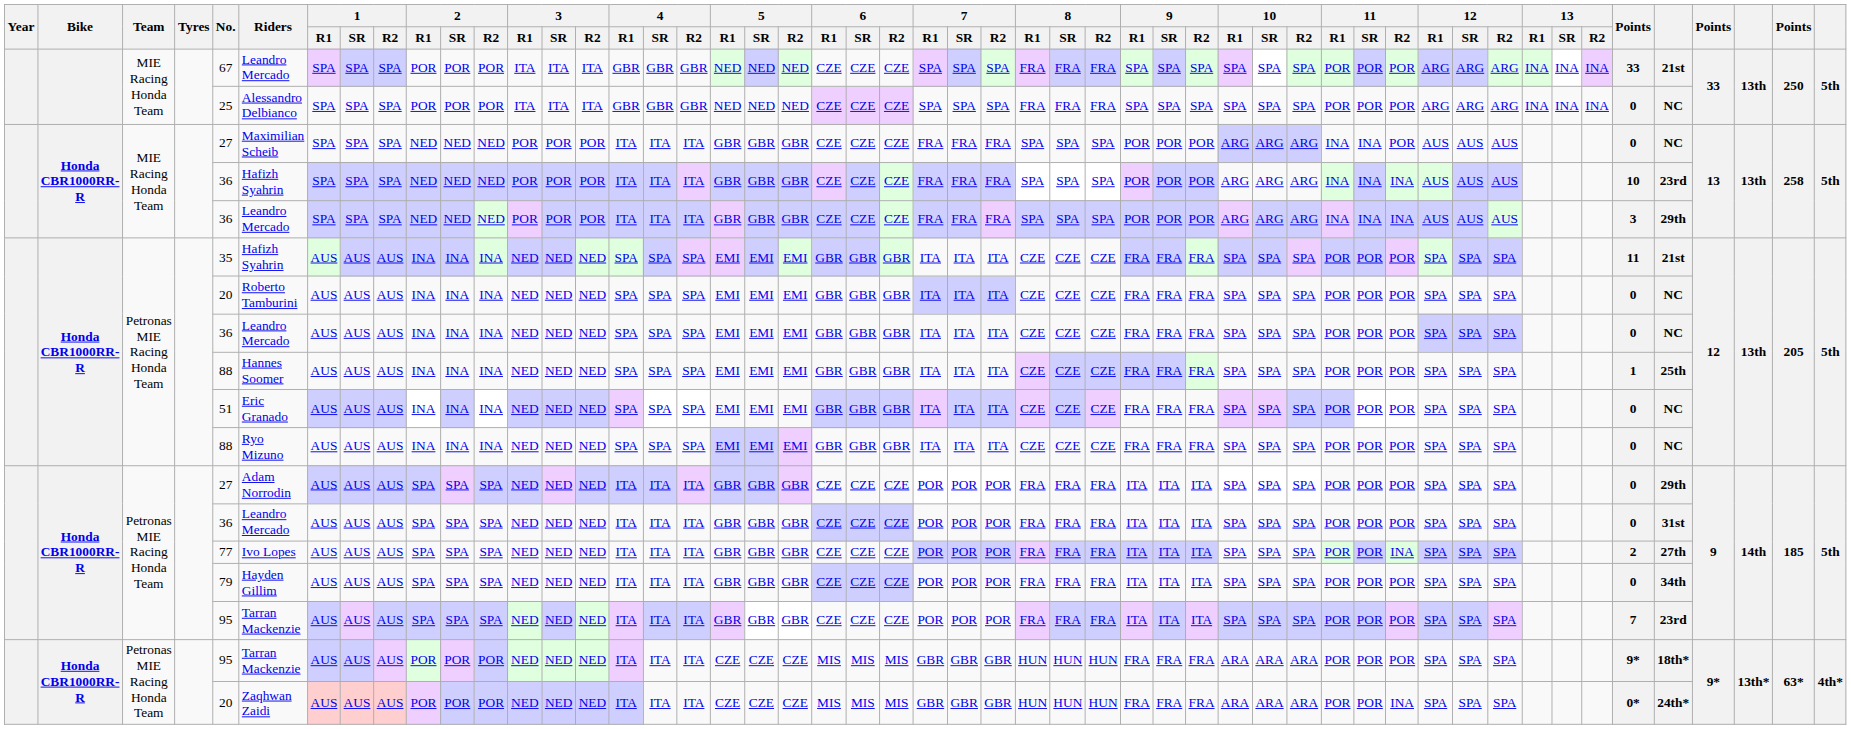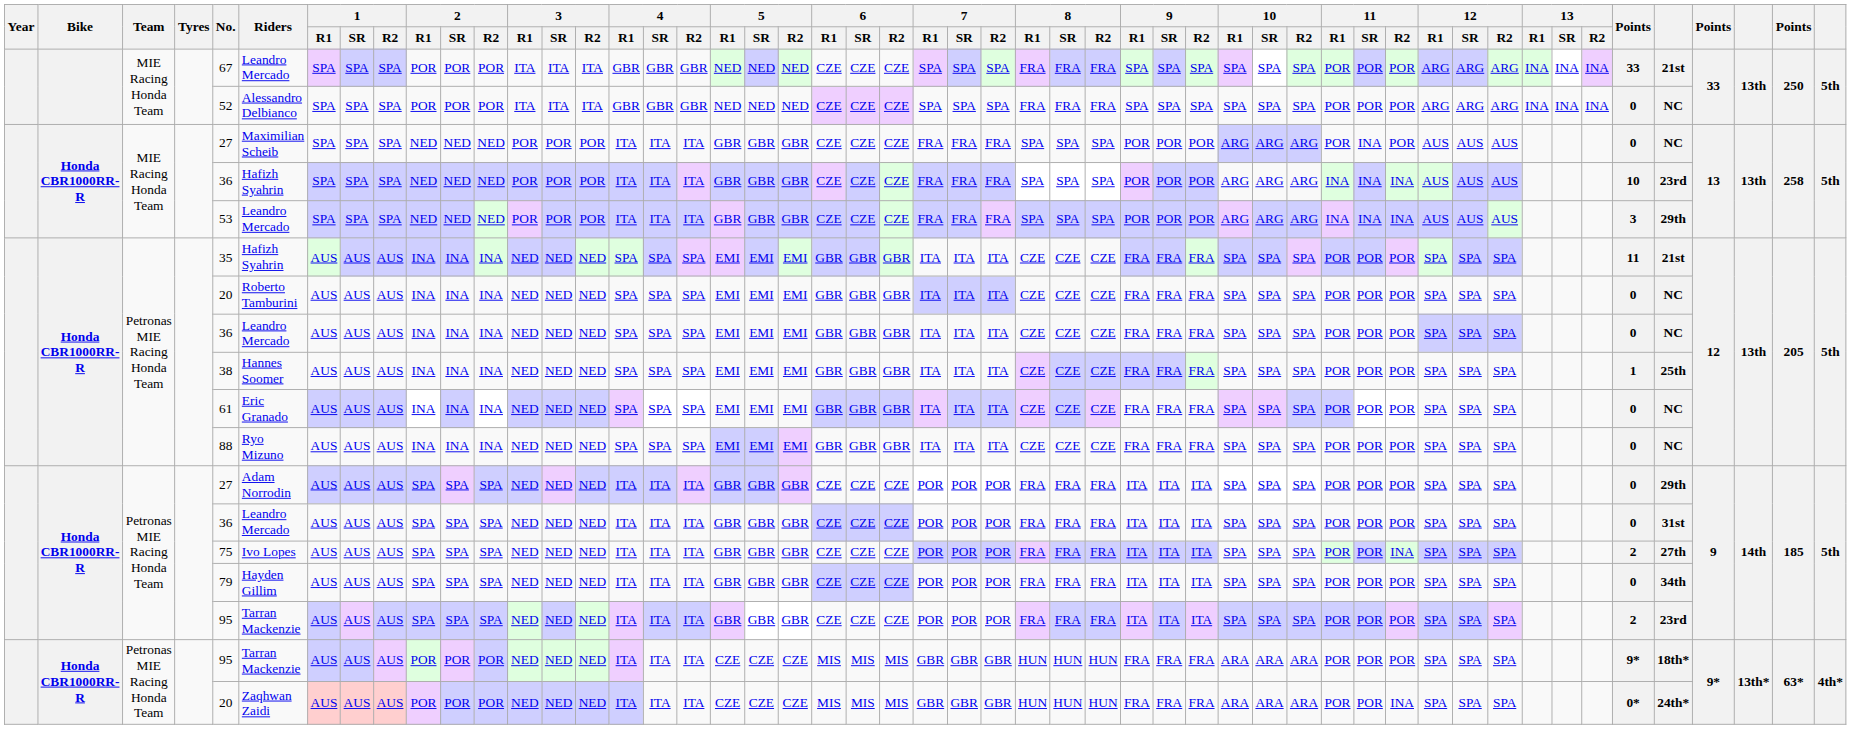(226, 105) 25 -> (226, 105) 52
(1337, 143) INA -> (1337, 143) POR
(226, 219) 36 -> (226, 219) 53
(226, 371) 88 -> (226, 371) 38
(226, 409) 51 -> (226, 409) 61
(226, 552) 77 -> (226, 552) 75
(1633, 620) 7 -> (1633, 620) 2
